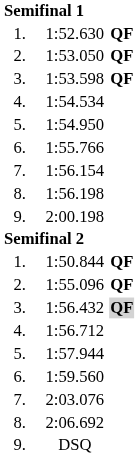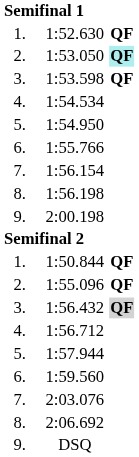(122, 56) no background -> (122, 56) paleturquoise background
